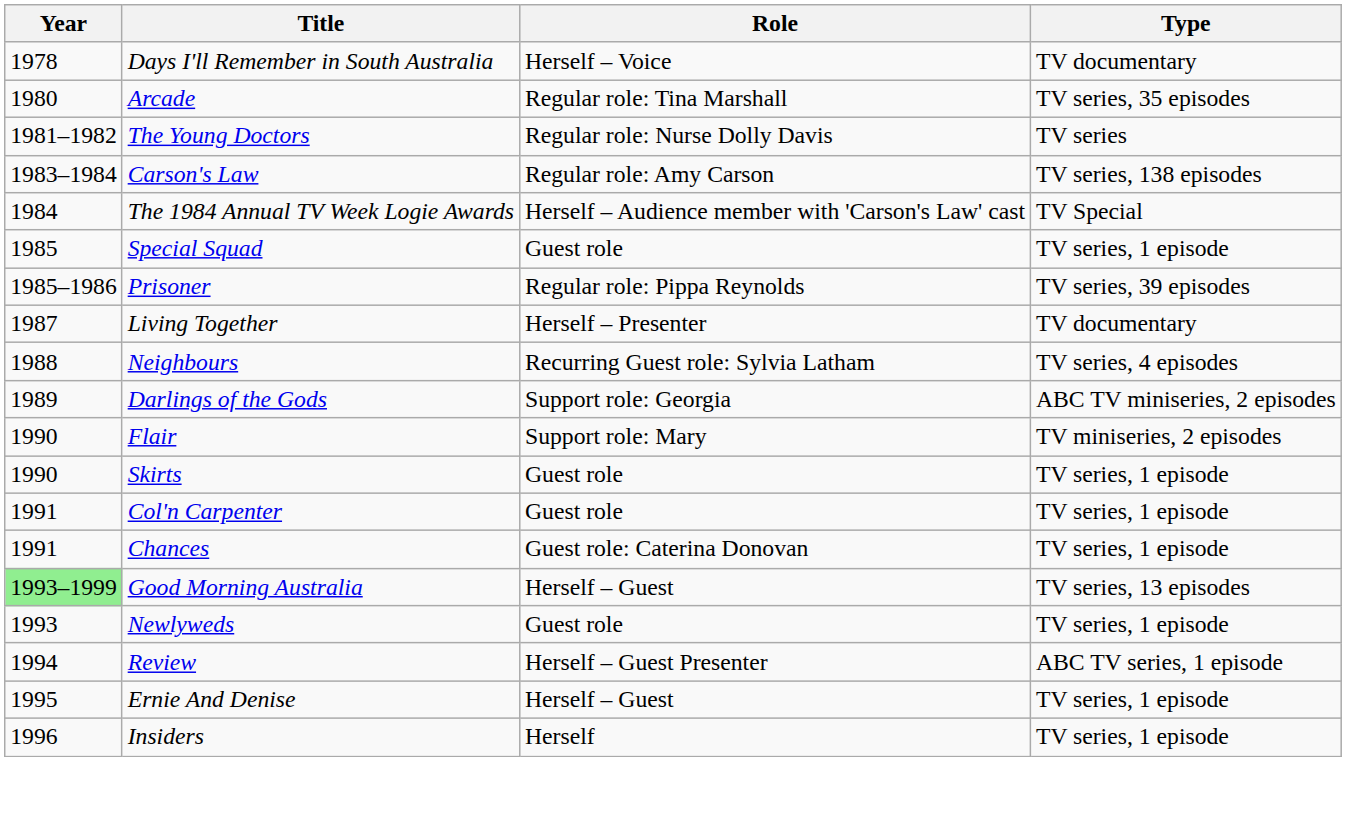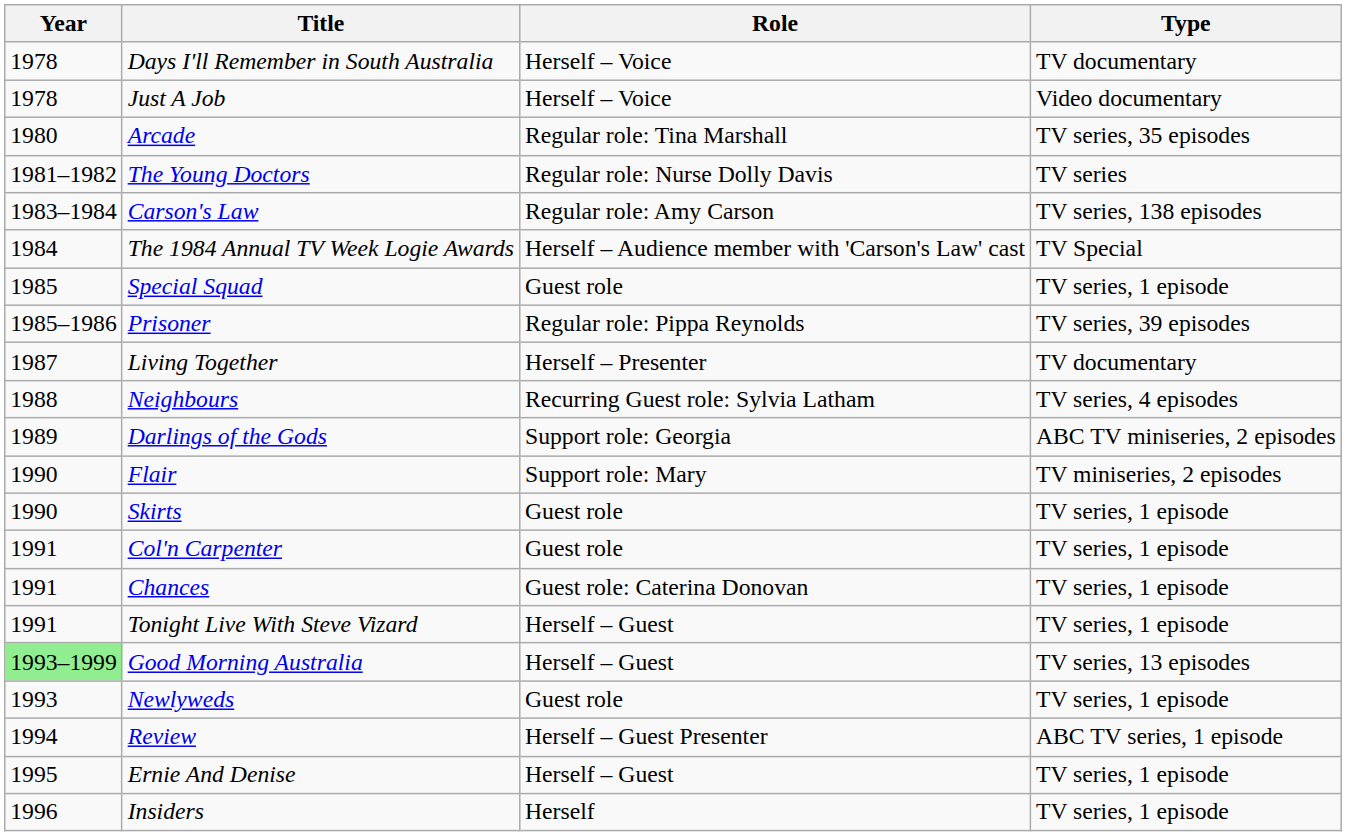+ row: (177, 98)
+ row: (273, 624)
